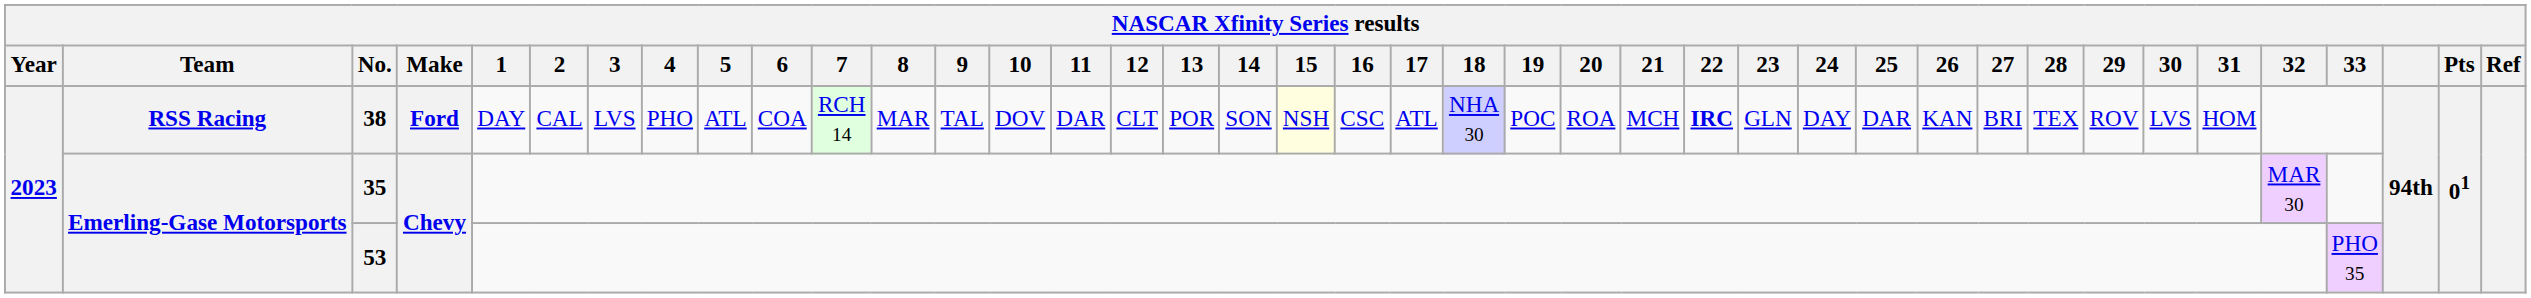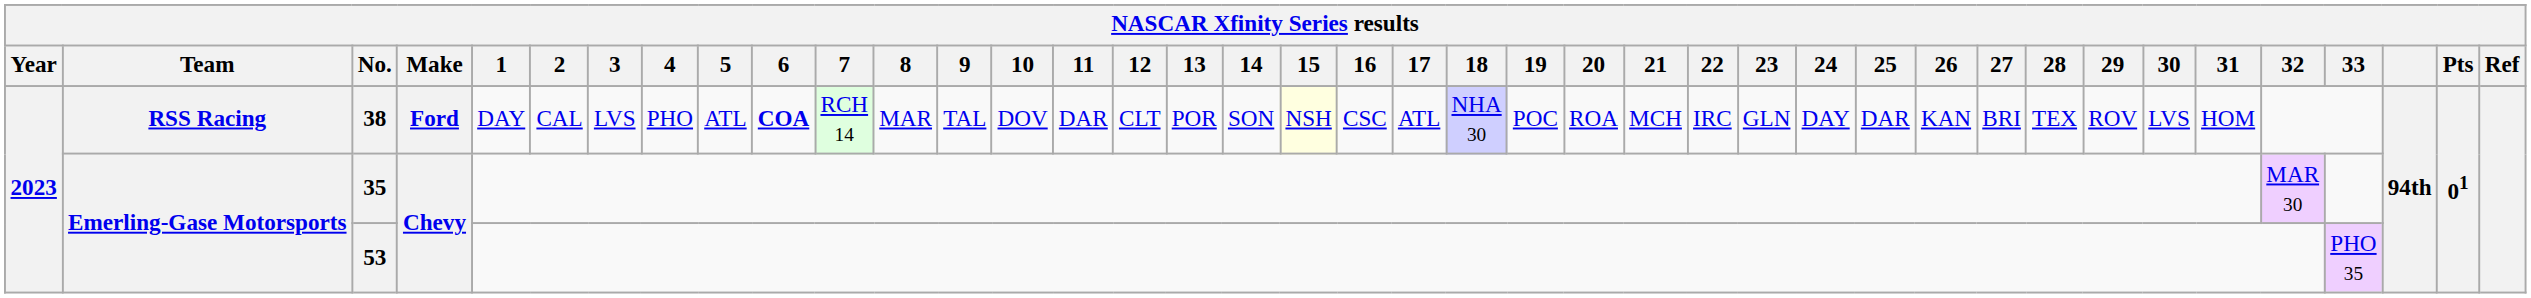(782, 119) normal -> (784, 119) bold
(1712, 119) bold -> (1712, 119) normal
